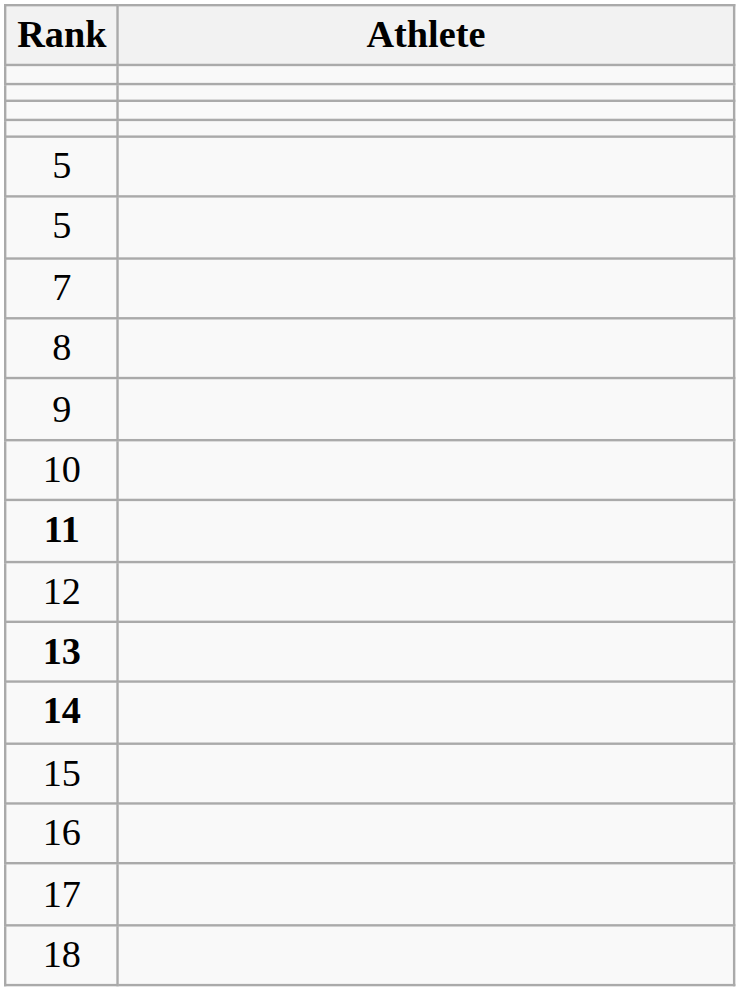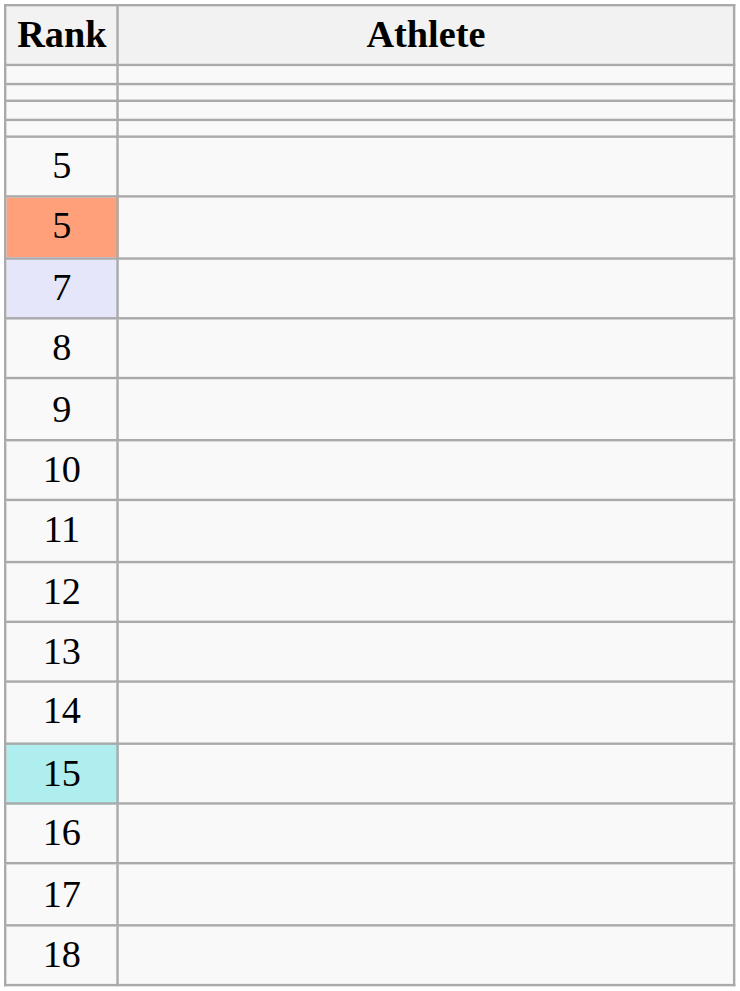(62, 226) no background -> (62, 226) lightsalmon background
(62, 287) no background -> (62, 287) lavender background
(62, 529) bold -> (62, 529) normal
(62, 651) bold -> (62, 651) normal
(62, 711) bold -> (62, 711) normal
(62, 772) no background -> (62, 772) paleturquoise background
